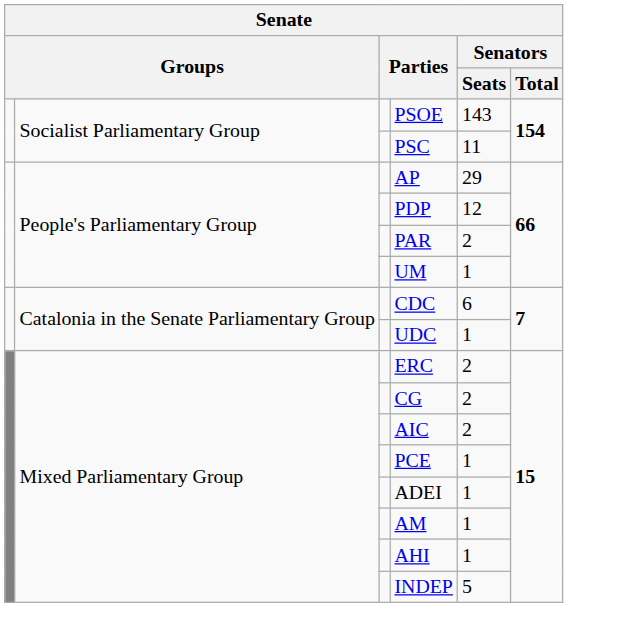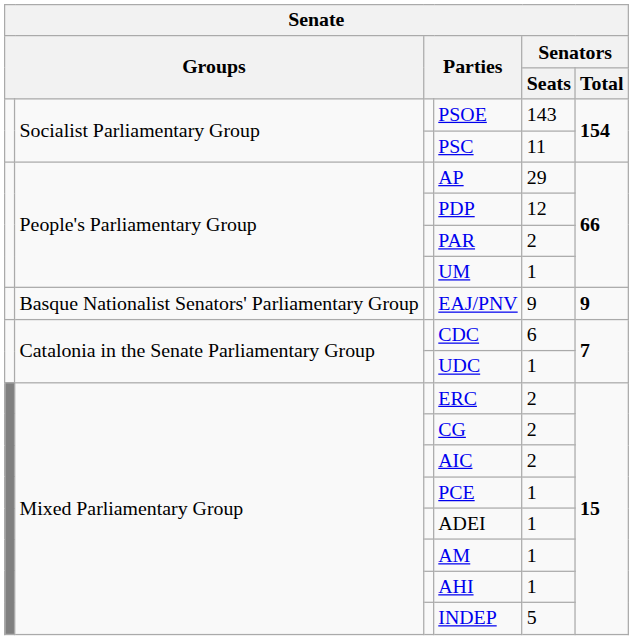+ row: (478, 303)
